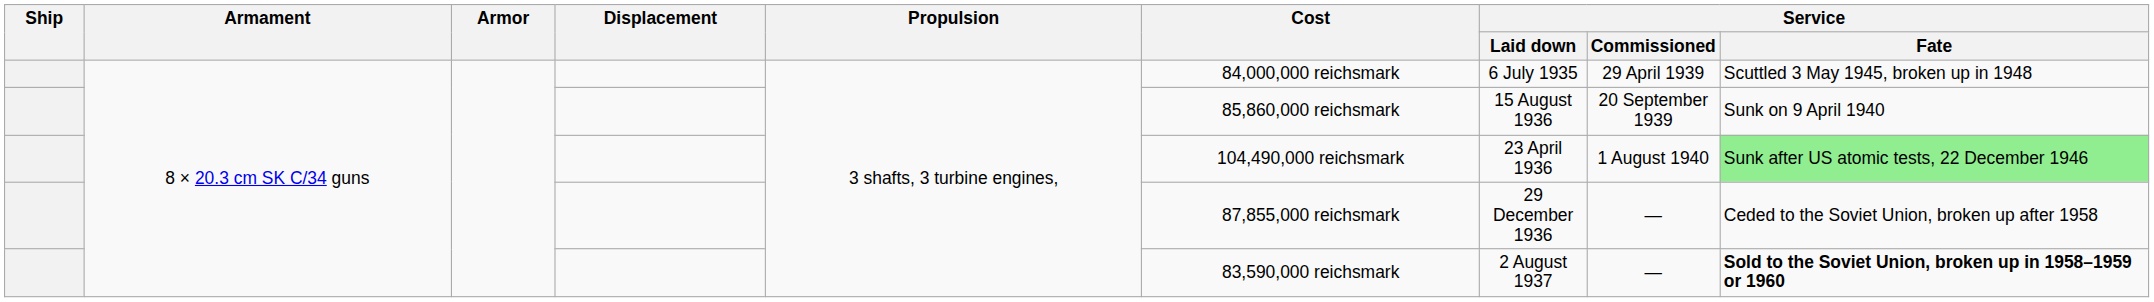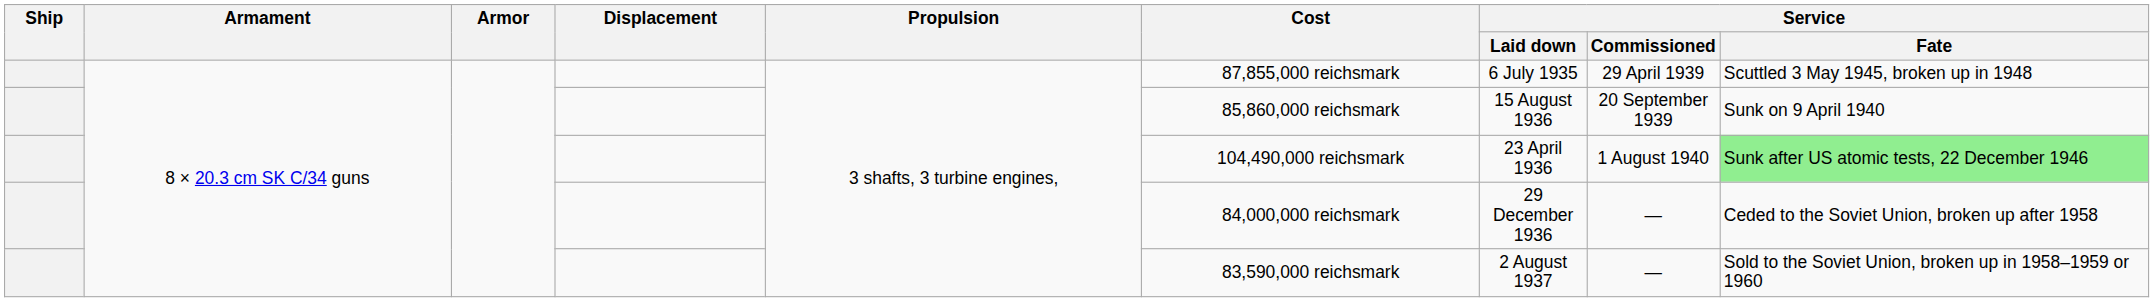(1311, 73) 84,000,000 reichsmark -> (1311, 73) 87,855,000 reichsmark
(1311, 215) 87,855,000 reichsmark -> (1311, 215) 84,000,000 reichsmark
(1928, 272) bold -> (1926, 272) normal
